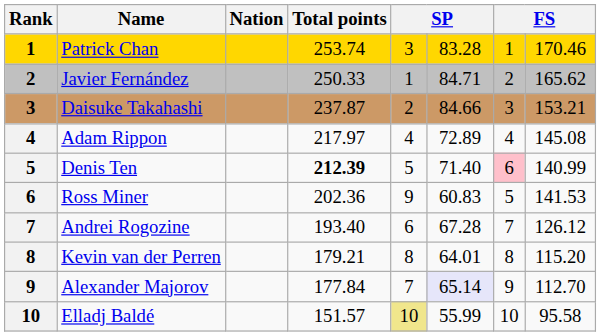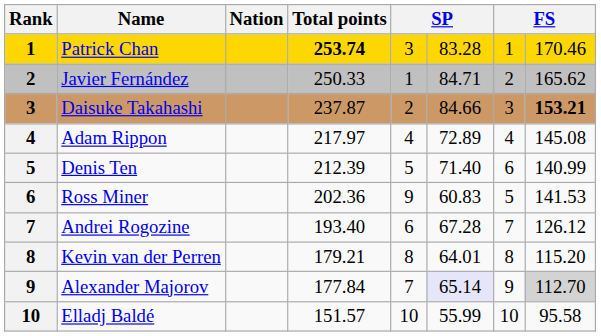(339, 49) normal -> (339, 49) bold
(560, 108) normal -> (560, 108) bold
(339, 167) bold -> (339, 167) normal
(509, 167) pink background -> (509, 167) no background
(560, 286) no background -> (560, 286) lightgrey background
(409, 316) khaki background -> (409, 316) no background
